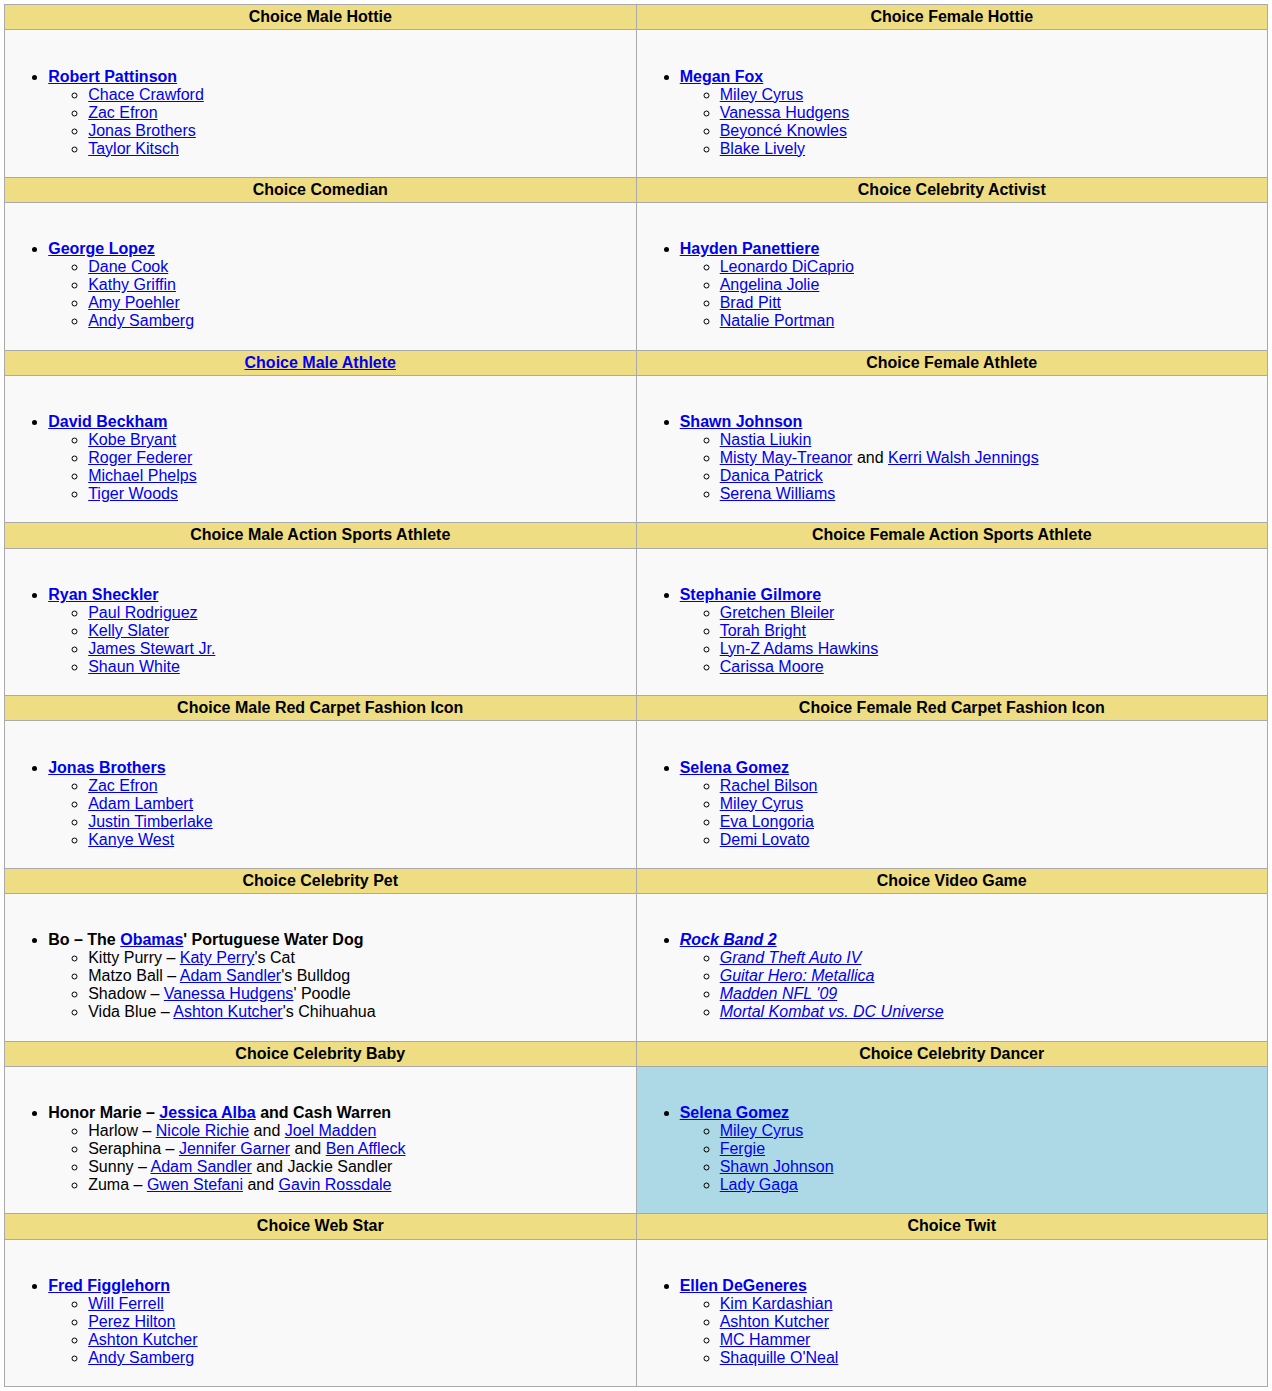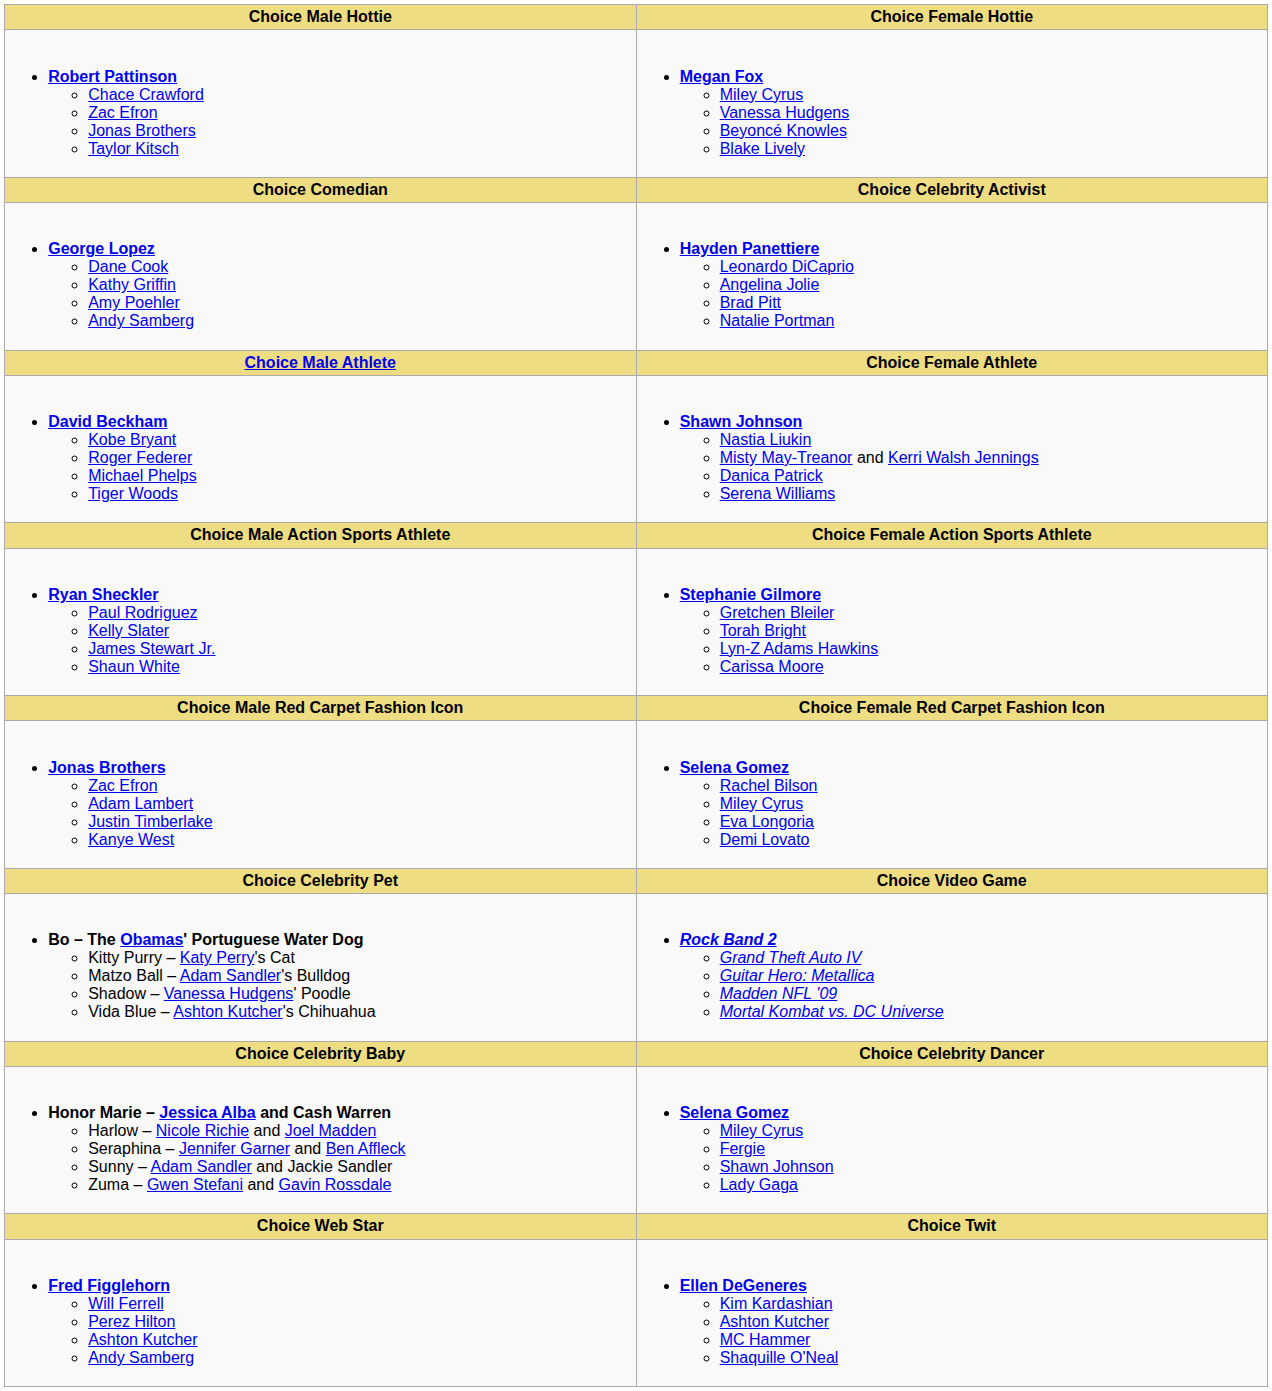(952, 1149) lightblue background -> (952, 1149) no background
